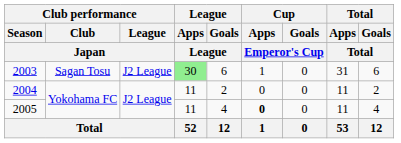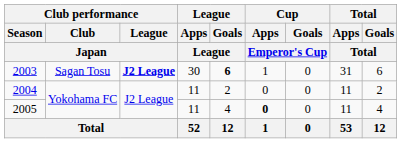(147, 71) normal -> (149, 71) bold
(191, 71) lightgreen background -> (194, 71) no background
(224, 71) normal -> (227, 71) bold
